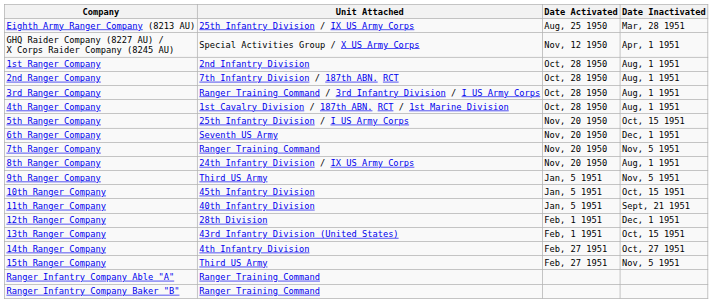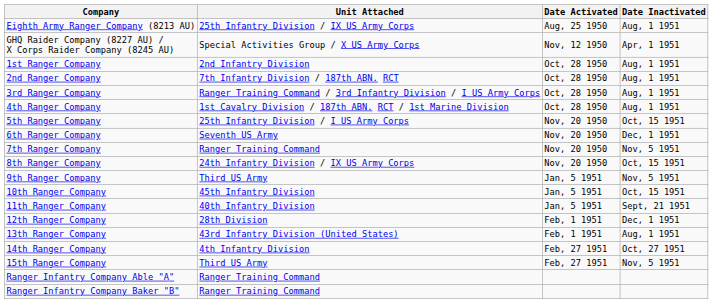(653, 26) Mar, 28 1951 -> (651, 26) Aug, 1 1951
(651, 163) Aug, 1 1951 -> (653, 163) Oct, 15 1951
(653, 234) Oct, 15 1951 -> (651, 234) Aug, 1 1951
